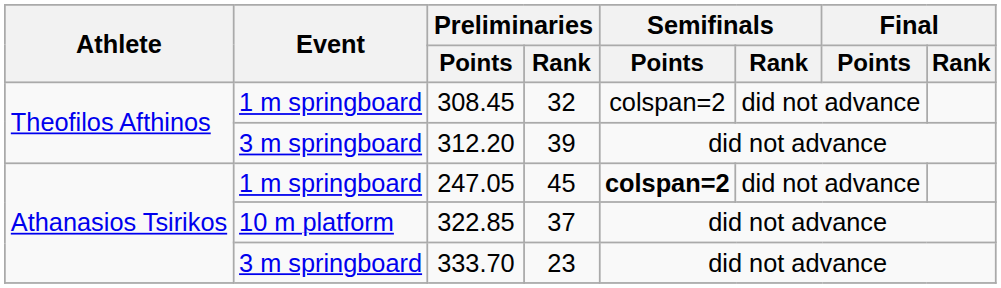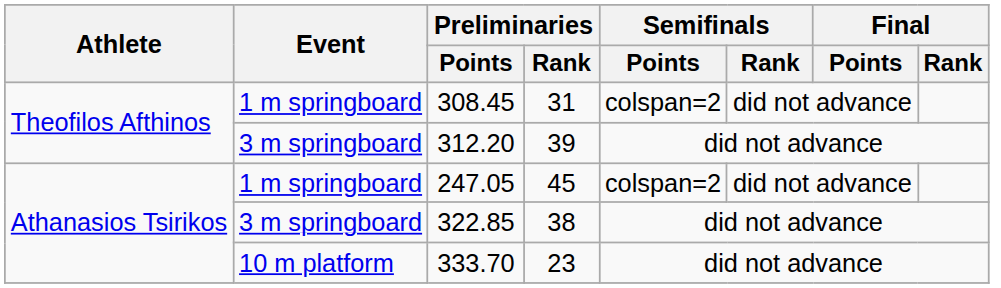(561, 103) 32 -> (561, 103) 31
(667, 183) bold -> (663, 183) normal
(316, 223) 10 m platform -> (331, 223) 3 m springboard
(561, 223) 37 -> (561, 223) 38
(331, 263) 3 m springboard -> (316, 263) 10 m platform
